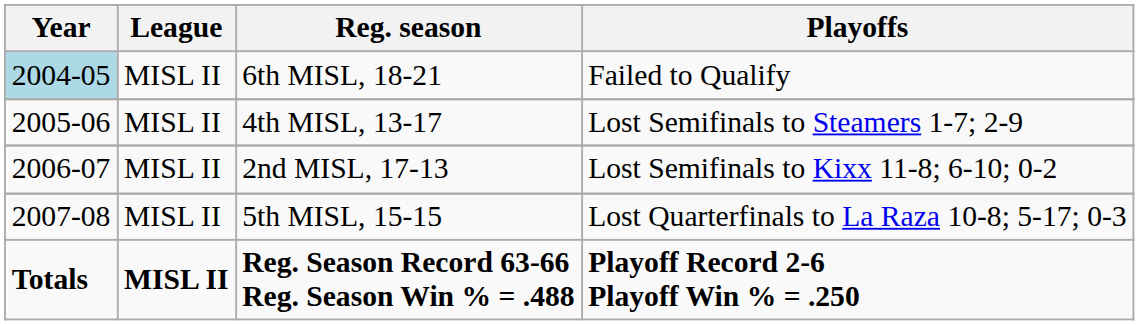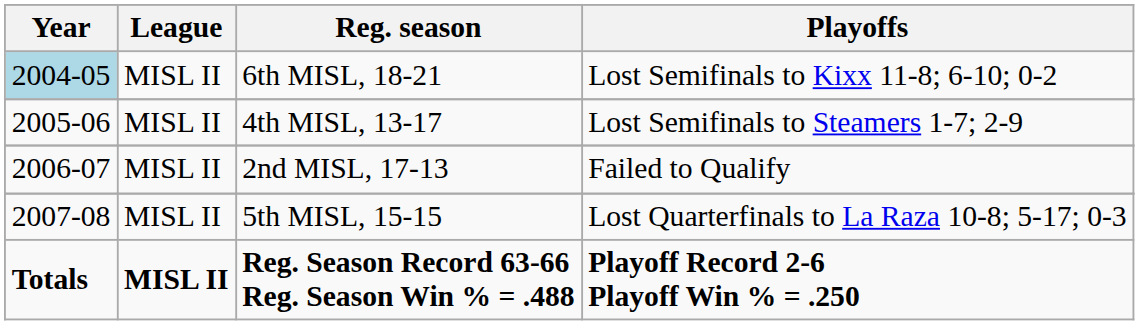(689, 74) Failed to Qualify -> (823, 74) Lost Semifinals to Kixx 11-8; 6-10; 0-2
(823, 168) Lost Semifinals to Kixx 11-8; 6-10; 0-2 -> (689, 168) Failed to Qualify
